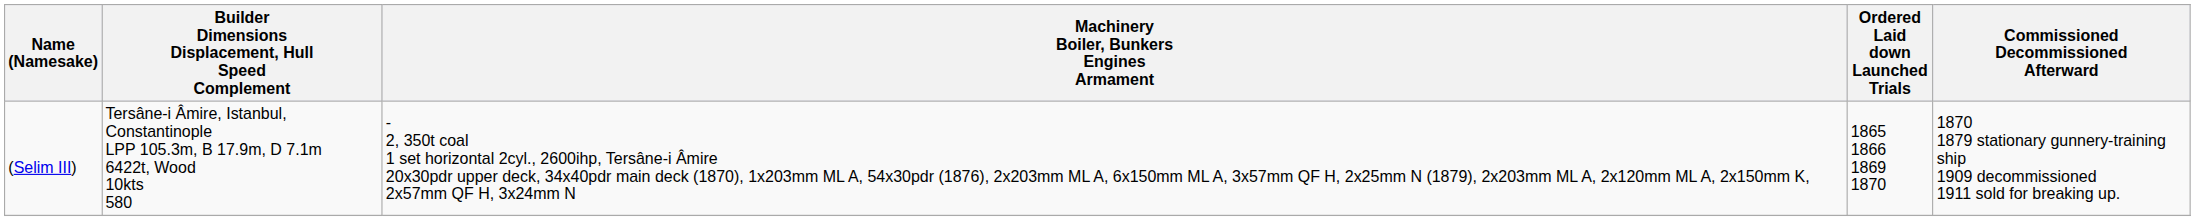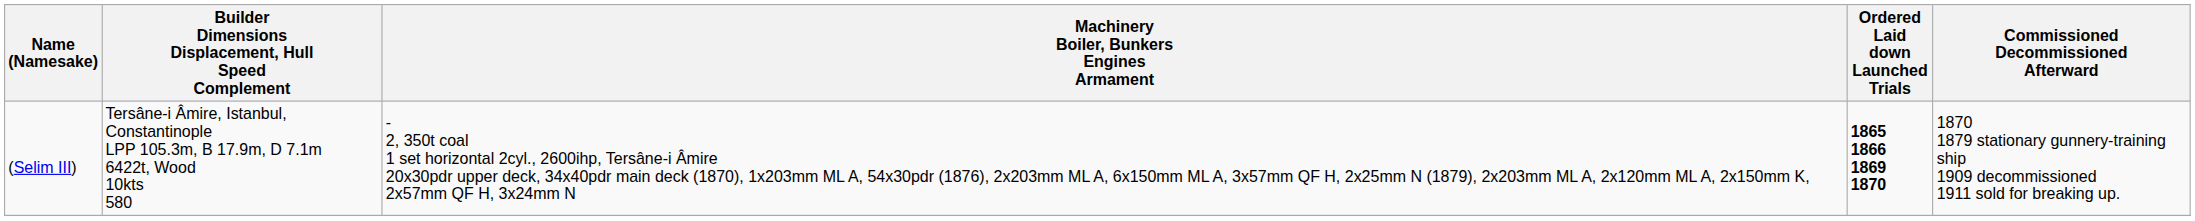(1868, 158) normal -> (1868, 158) bold
